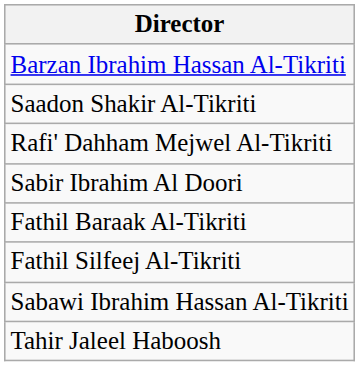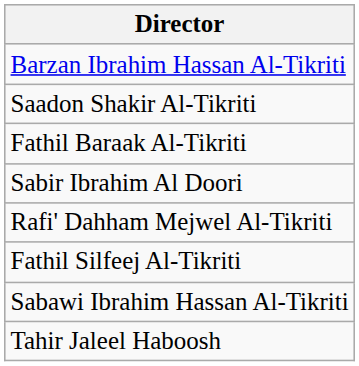(171, 143) Rafi' Dahham Mejwel Al-Tikriti -> (129, 143) Fathil Baraak Al-Tikriti
(129, 222) Fathil Baraak Al-Tikriti -> (171, 222) Rafi' Dahham Mejwel Al-Tikriti
